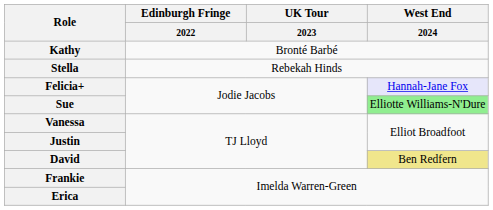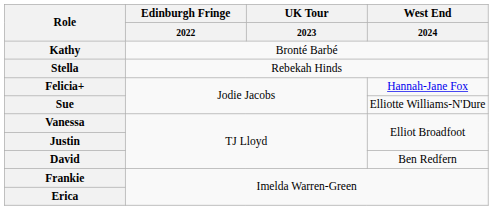(428, 86) lavender background -> (428, 86) no background
(428, 104) lightgreen background -> (428, 104) no background
(428, 159) khaki background -> (428, 159) no background
